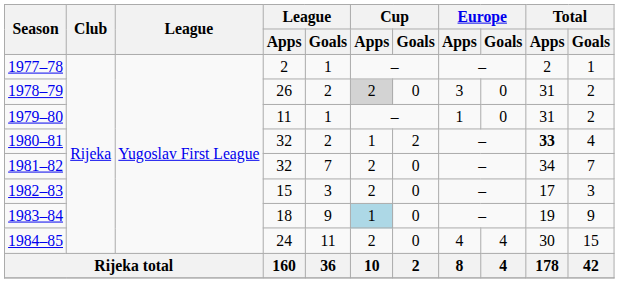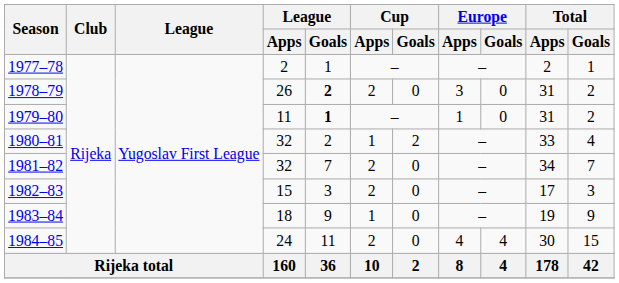(328, 91) normal -> (328, 91) bold
(372, 91) lightgrey background -> (372, 91) no background
(328, 116) normal -> (328, 116) bold
(547, 141) bold -> (547, 141) normal
(372, 215) lightblue background -> (372, 215) no background
